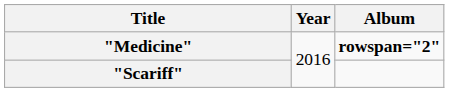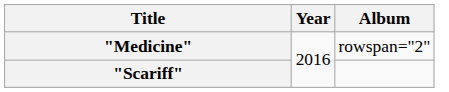(389, 45) bold -> (385, 45) normal
